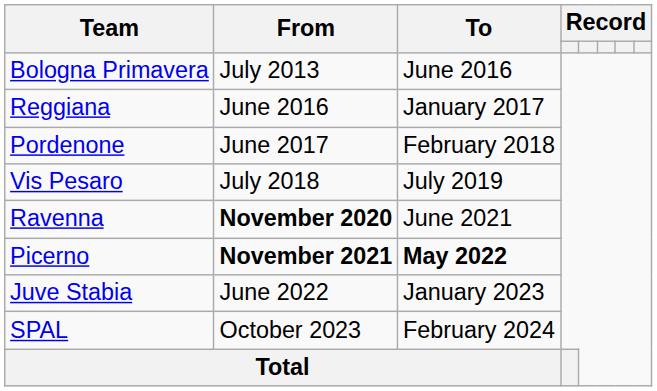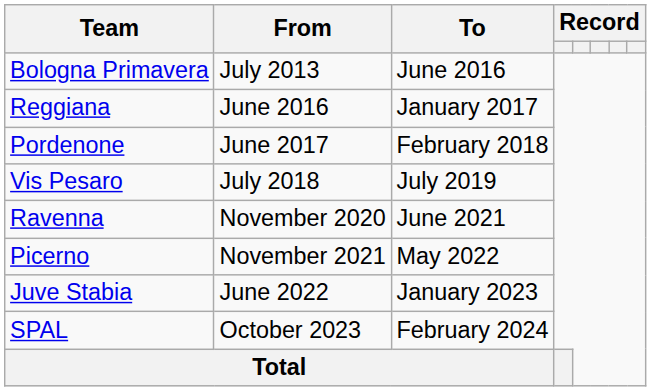(306, 219) bold -> (303, 219) normal
(306, 256) bold -> (303, 256) normal
(455, 256) bold -> (448, 256) normal
